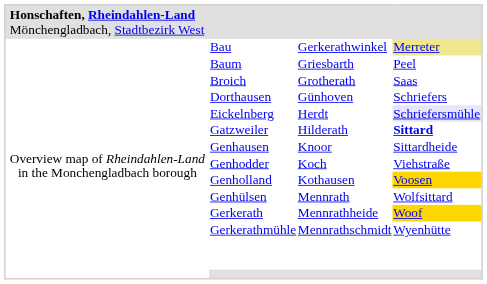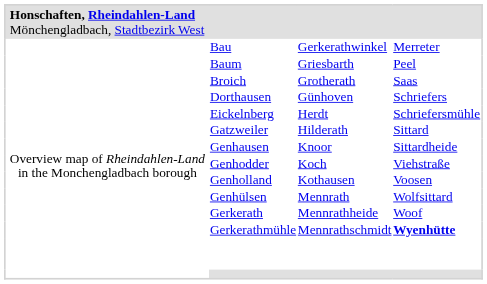(416, 47) khaki background -> (416, 47) no background
(437, 113) lavender background -> (437, 113) no background
(413, 130) bold -> (411, 130) normal
(413, 180) gold background -> (413, 180) no background
(408, 213) gold background -> (408, 213) no background
(422, 229) normal -> (424, 229) bold
